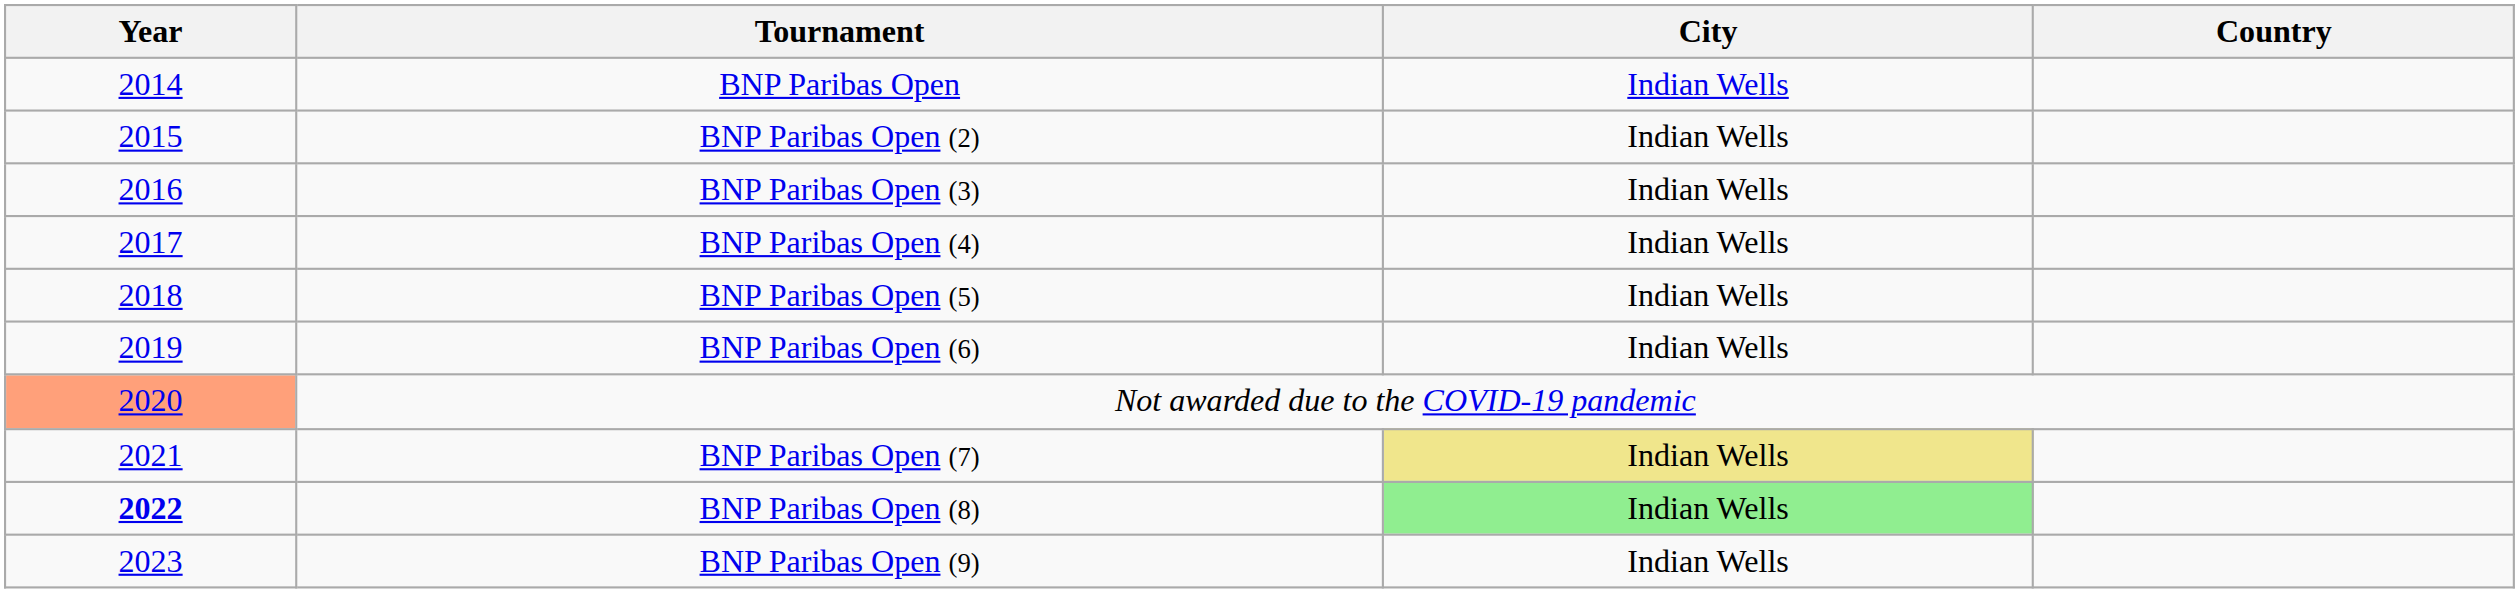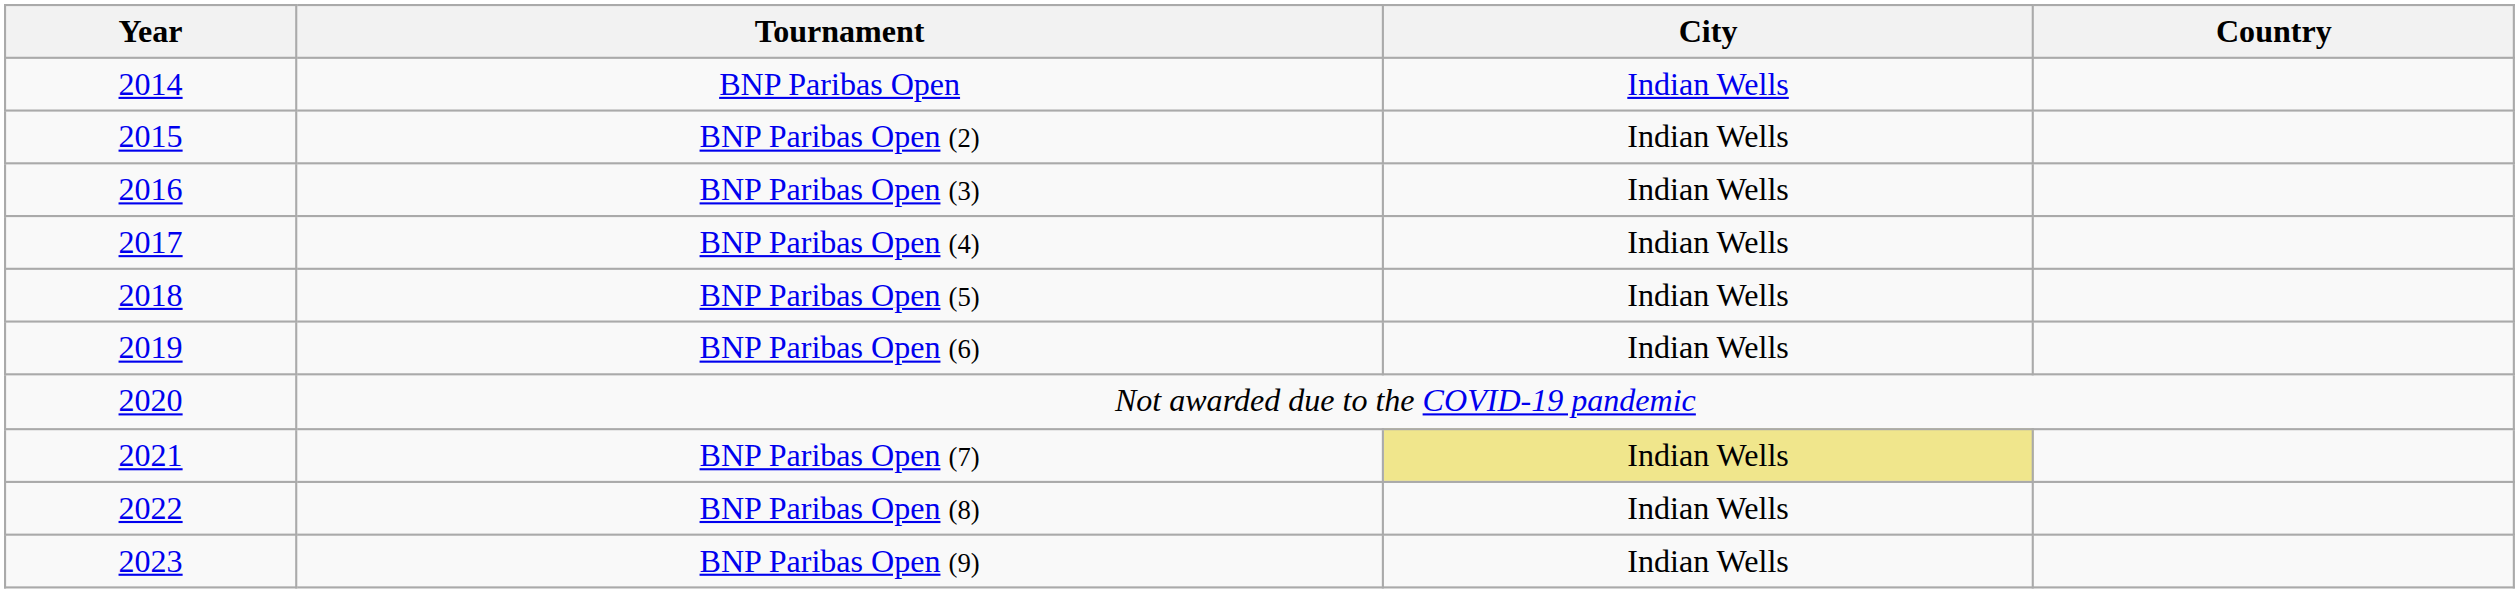(151, 401) lightsalmon background -> (151, 401) no background
(151, 507) bold -> (151, 507) normal
(1708, 507) lightgreen background -> (1708, 507) no background
